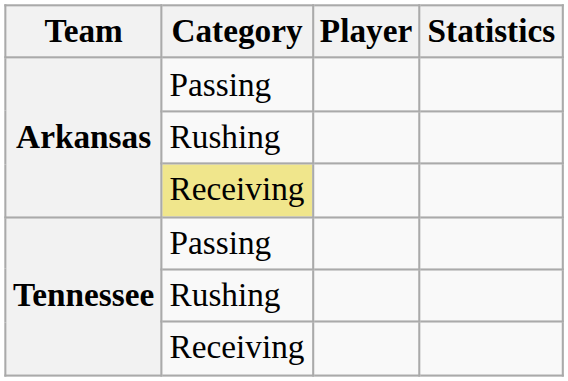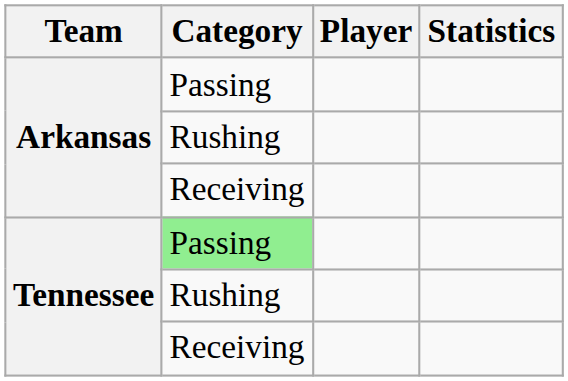(237, 189) khaki background -> (237, 189) no background
(220, 242) no background -> (220, 242) lightgreen background
